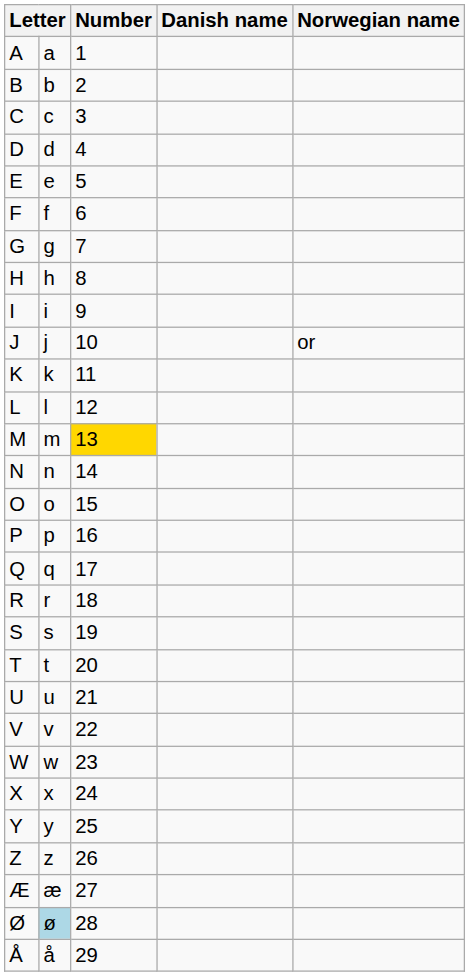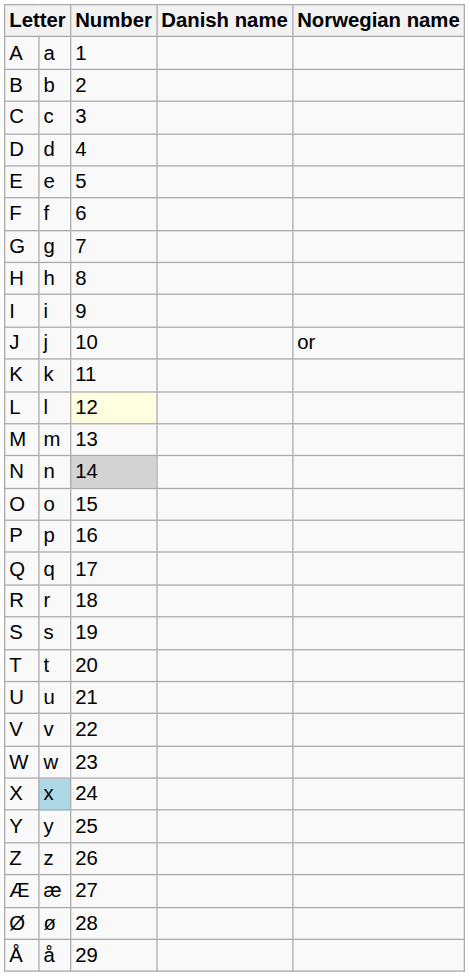(86, 407) no background -> (86, 407) lightyellow background
(86, 439) gold background -> (86, 439) no background
(86, 471) no background -> (86, 471) lightgrey background
(49, 794) no background -> (49, 794) lightblue background
(50, 922) lightblue background -> (50, 922) no background
